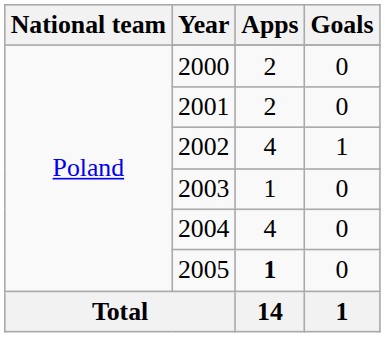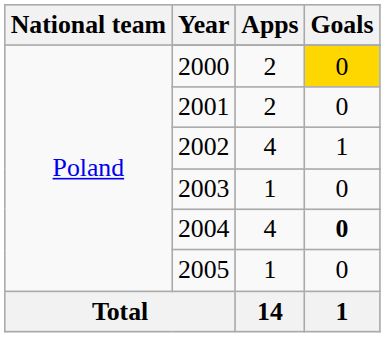(342, 65) no background -> (342, 65) gold background
(342, 229) normal -> (342, 229) bold
(270, 270) bold -> (270, 270) normal
